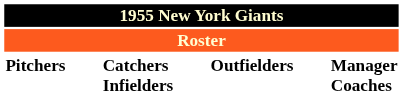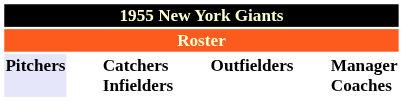(35, 65) no background -> (35, 65) lavender background
